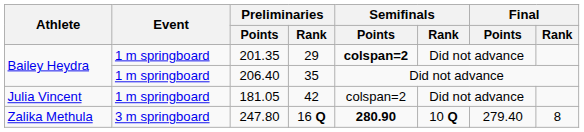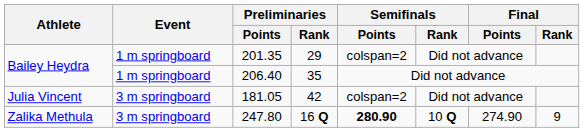(376, 55) bold -> (377, 55) normal
(162, 97) 1 m springboard -> (163, 97) 3 m springboard
(503, 118) 279.40 -> (502, 118) 274.90
(557, 118) 8 -> (557, 118) 9
